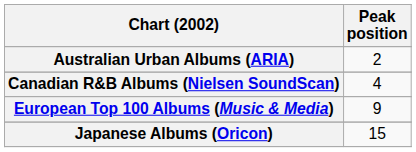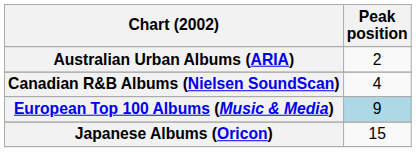(377, 109) no background -> (377, 109) lightblue background
